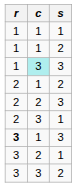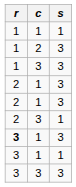(38, 48) 1 -> (38, 48) 2
(61, 48) 2 -> (61, 48) 3
(38, 66) paleturquoise background -> (38, 66) no background
(61, 84) 2 -> (61, 84) 3
(38, 102) 2 -> (38, 102) 1
(38, 155) 2 -> (38, 155) 1
(61, 173) 2 -> (61, 173) 3
